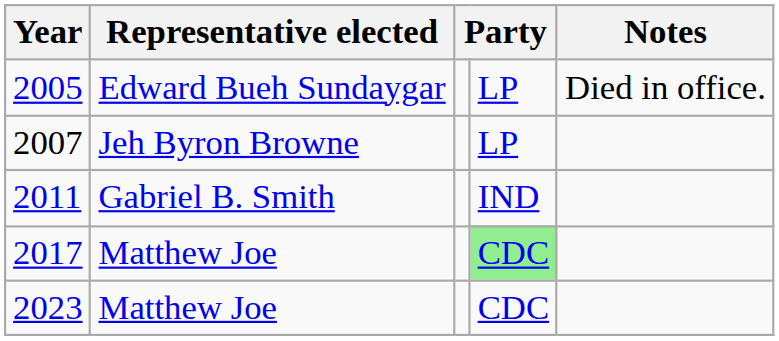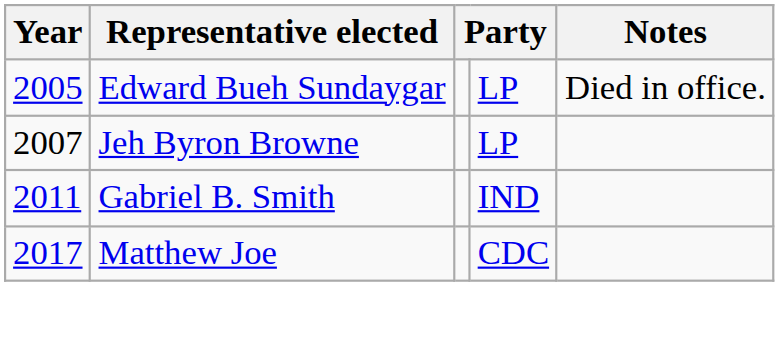(513, 252) lightgreen background -> (513, 252) no background
- row: (48, 307)
